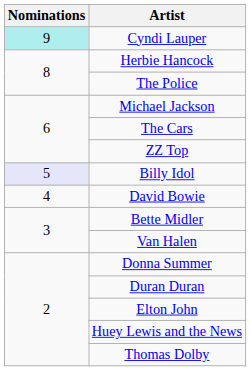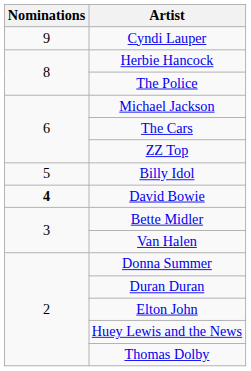(46, 38) paleturquoise background -> (46, 38) no background
(46, 173) lavender background -> (46, 173) no background
(46, 196) normal -> (46, 196) bold
